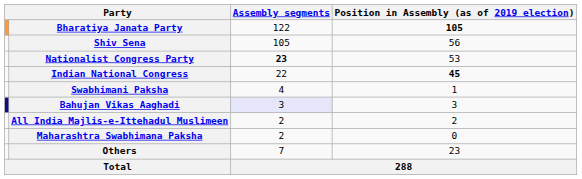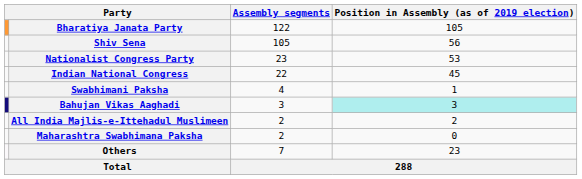(454, 28) bold -> (454, 28) normal
(281, 58) bold -> (281, 58) normal
(454, 74) bold -> (454, 74) normal
(281, 105) lavender background -> (281, 105) no background
(454, 105) no background -> (454, 105) paleturquoise background
